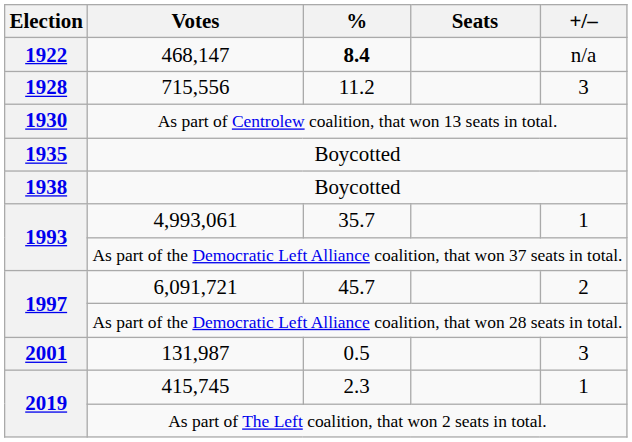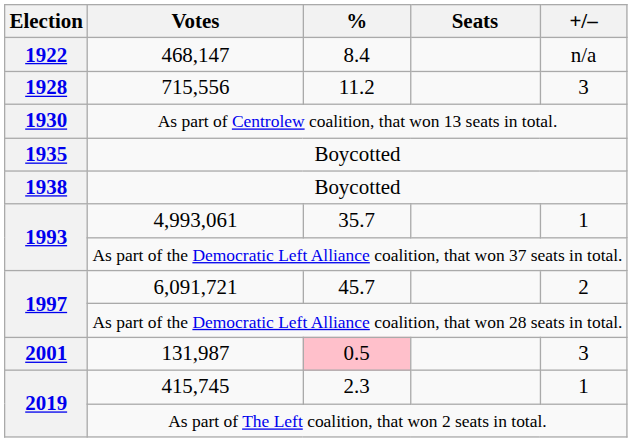(357, 54) bold -> (357, 54) normal
(357, 353) no background -> (357, 353) pink background
